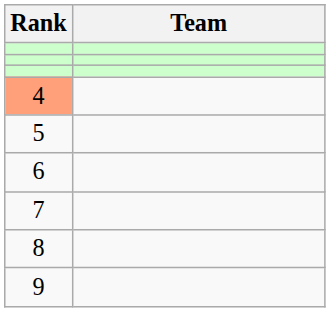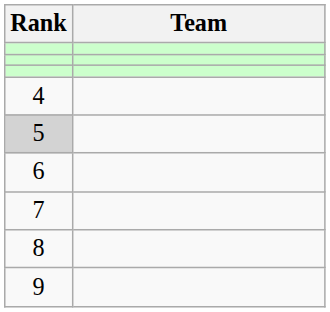(39, 95) lightsalmon background -> (39, 95) no background
(39, 133) no background -> (39, 133) lightgrey background
